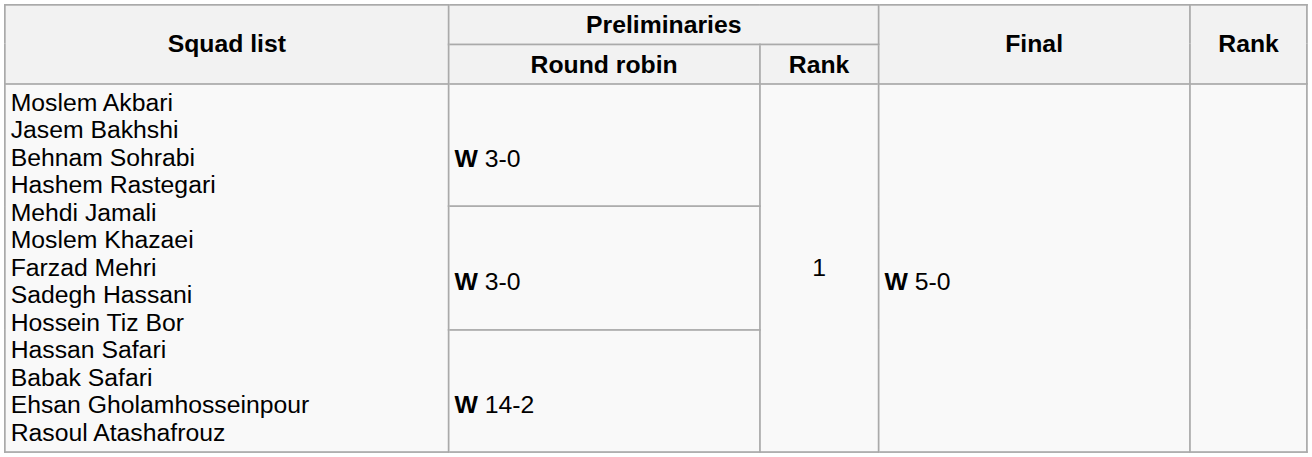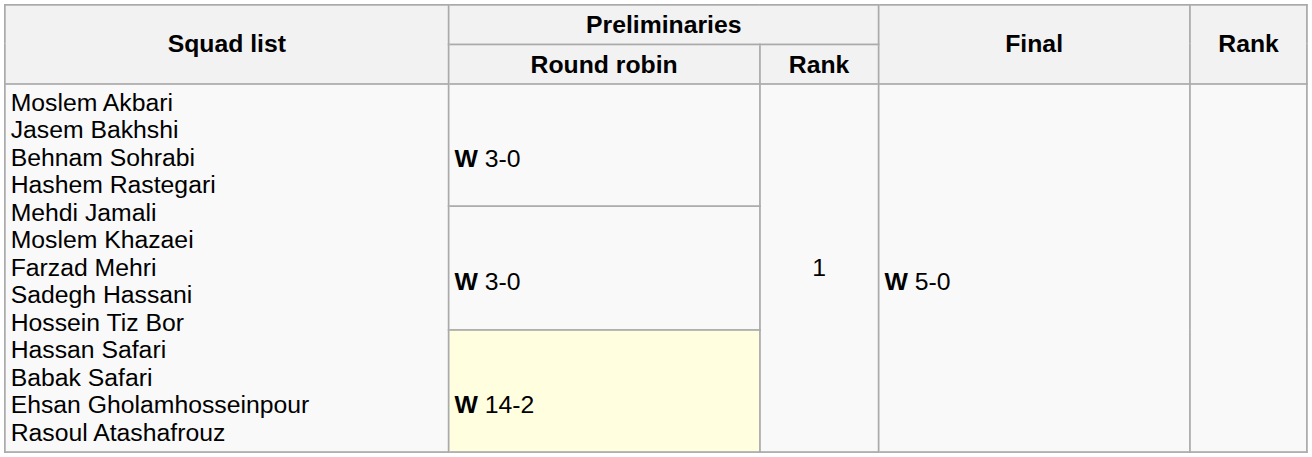(494, 405) no background -> (494, 405) lightyellow background
